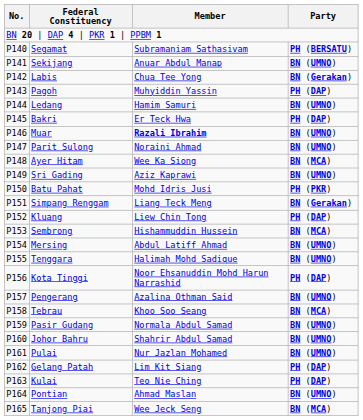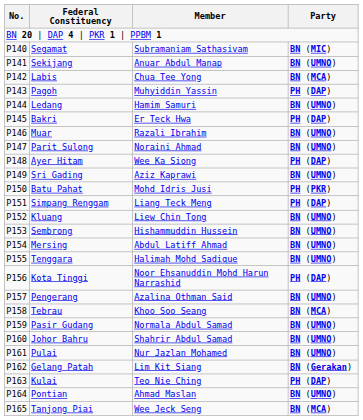(321, 49) PH (BERSATU) -> (311, 49) BN (MIC)
(321, 77) BN (Gerakan) -> (311, 77) BN (MCA)
(170, 133) bold -> (170, 133) normal
(311, 161) BN (MCA) -> (311, 161) PH (DAP)
(321, 203) BN (Gerakan) -> (311, 203) PH (DAP)
(311, 217) PH (DAP) -> (313, 217) BN (UMNO)
(311, 231) BN (MCA) -> (313, 231) BN (UMNO)
(311, 367) PH (DAP) -> (321, 367) BN (Gerakan)
